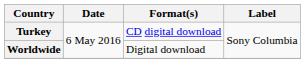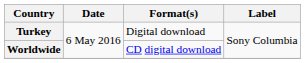(174, 31) CD digital download -> (166, 31) Digital download
(166, 49) Digital download -> (174, 49) CD digital download
